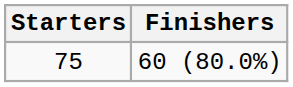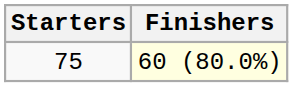(210, 62) no background -> (210, 62) lightyellow background
